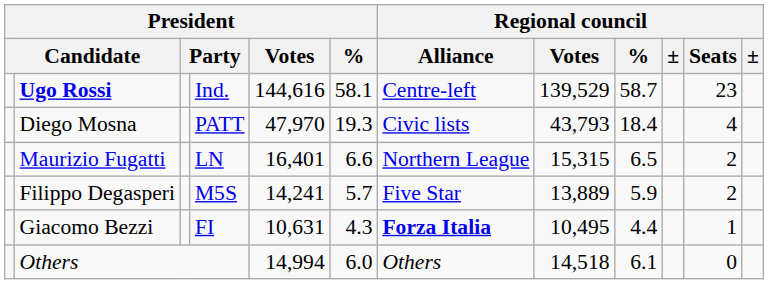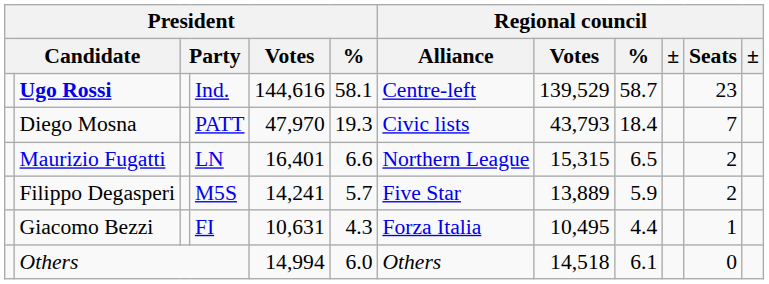(732, 124) 4 -> (732, 124) 7
(437, 227) bold -> (432, 227) normal
